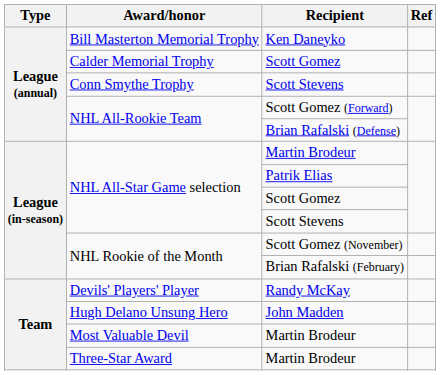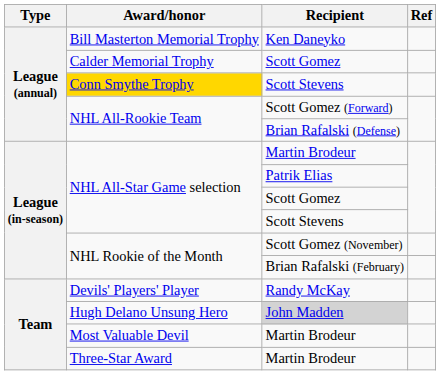(132, 84) no background -> (132, 84) gold background
(305, 312) no background -> (305, 312) lightgrey background
